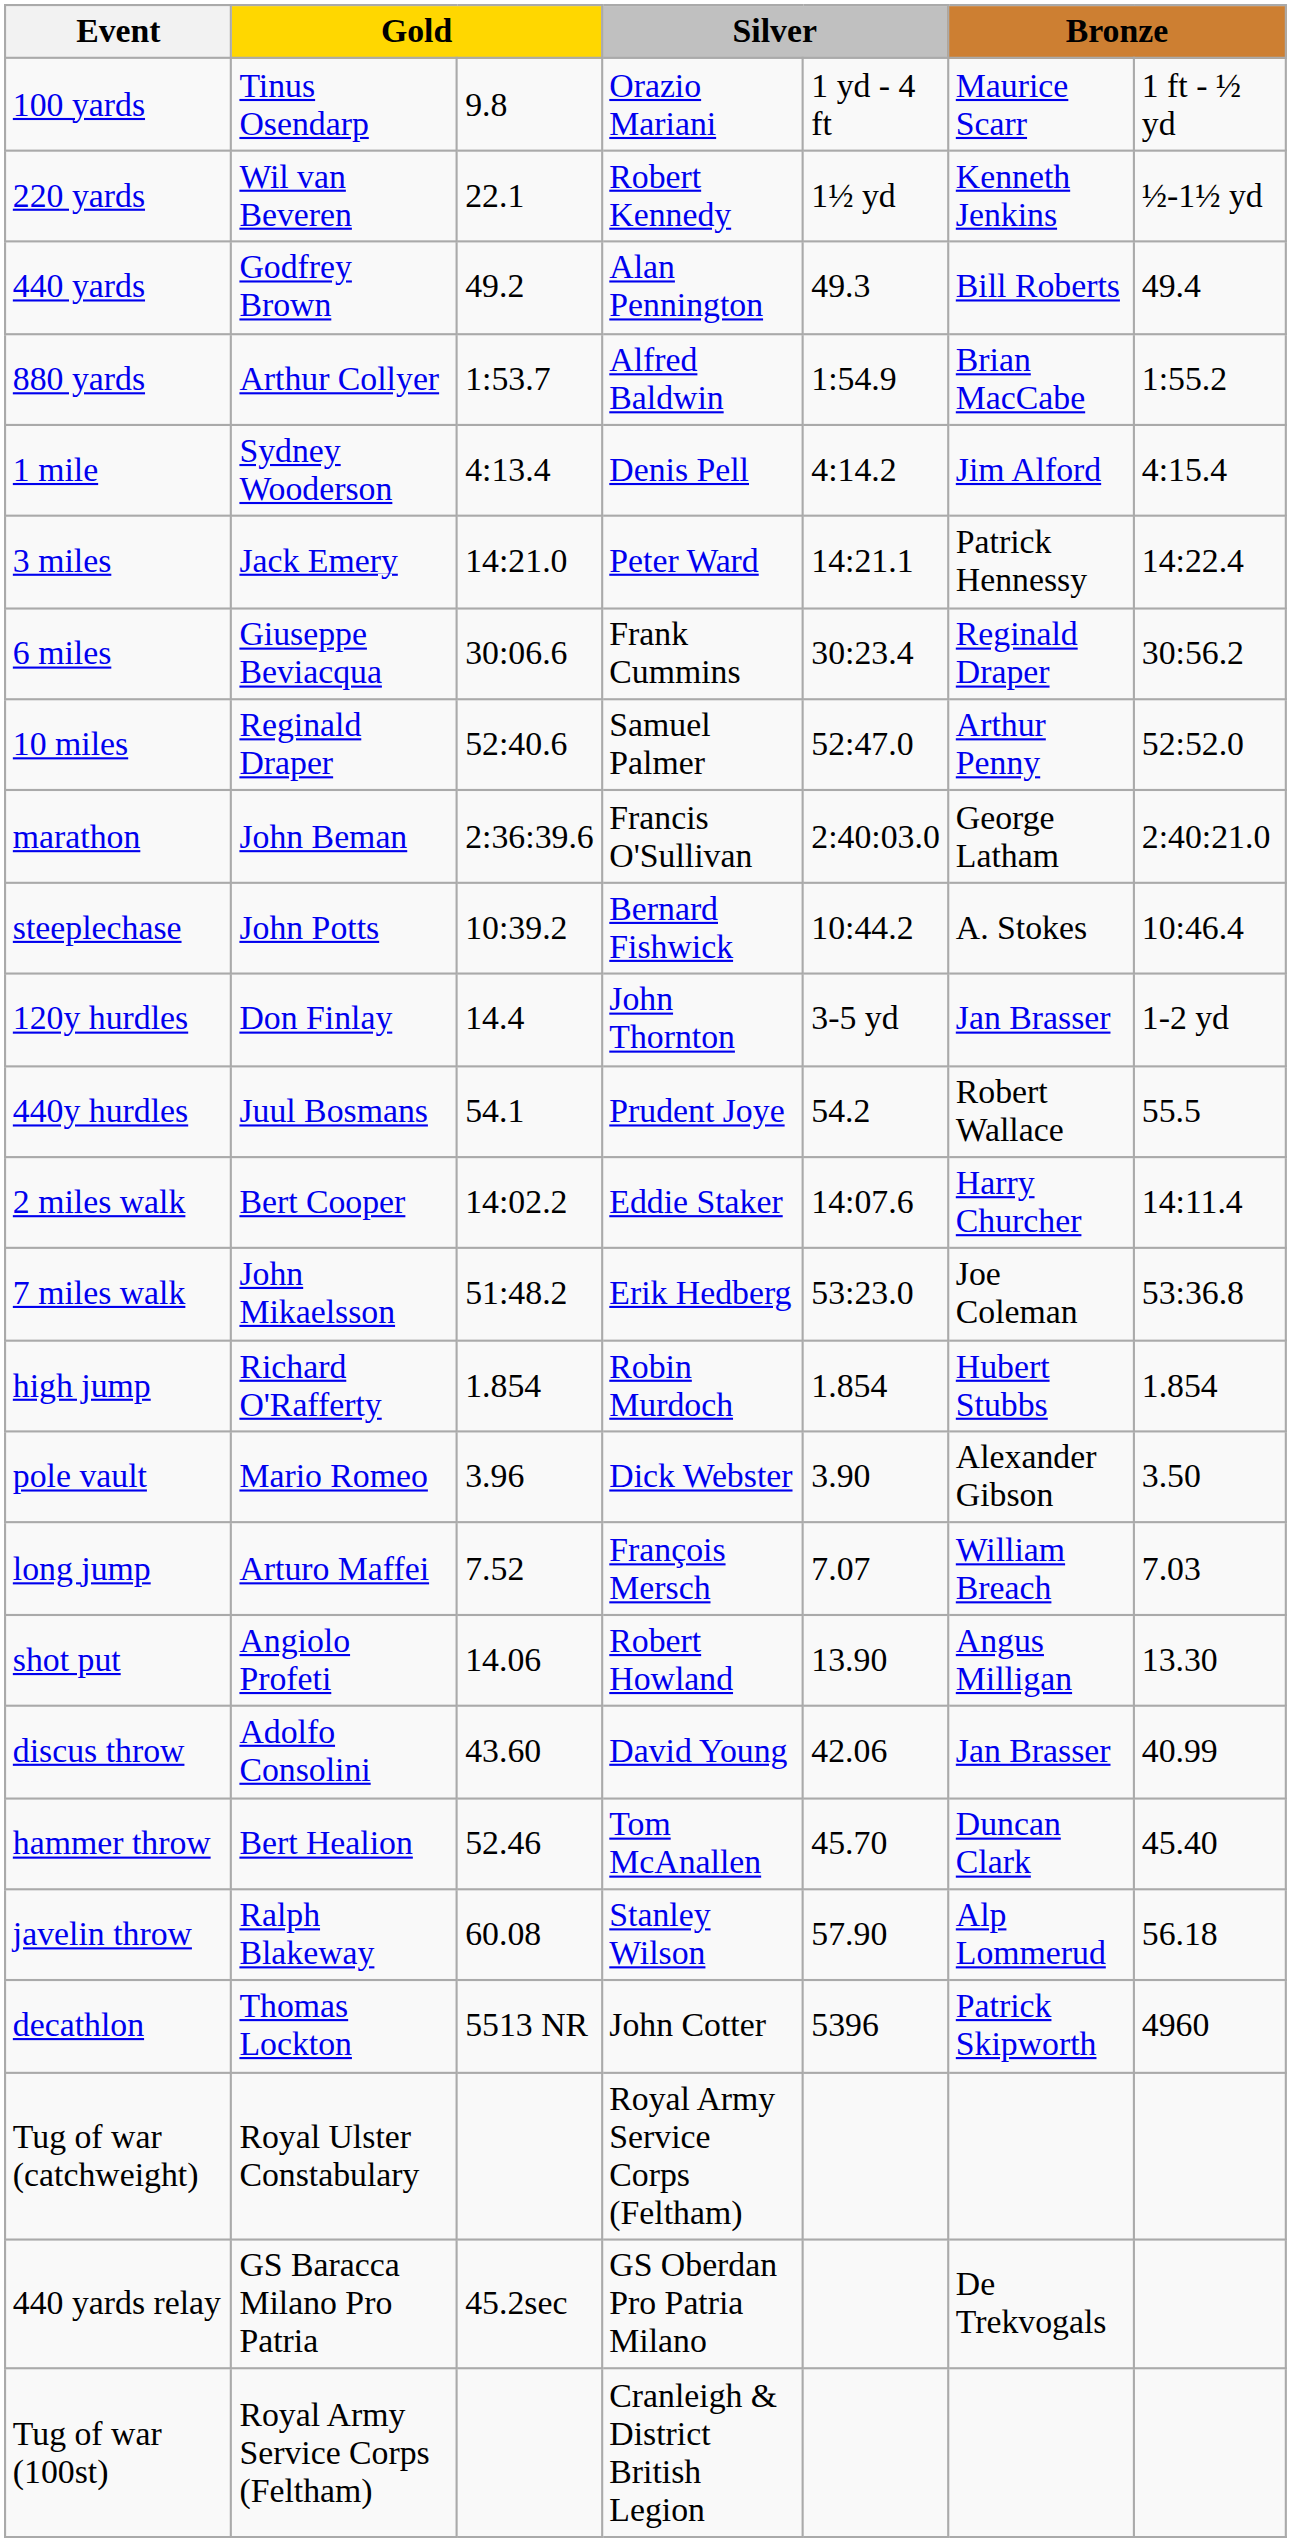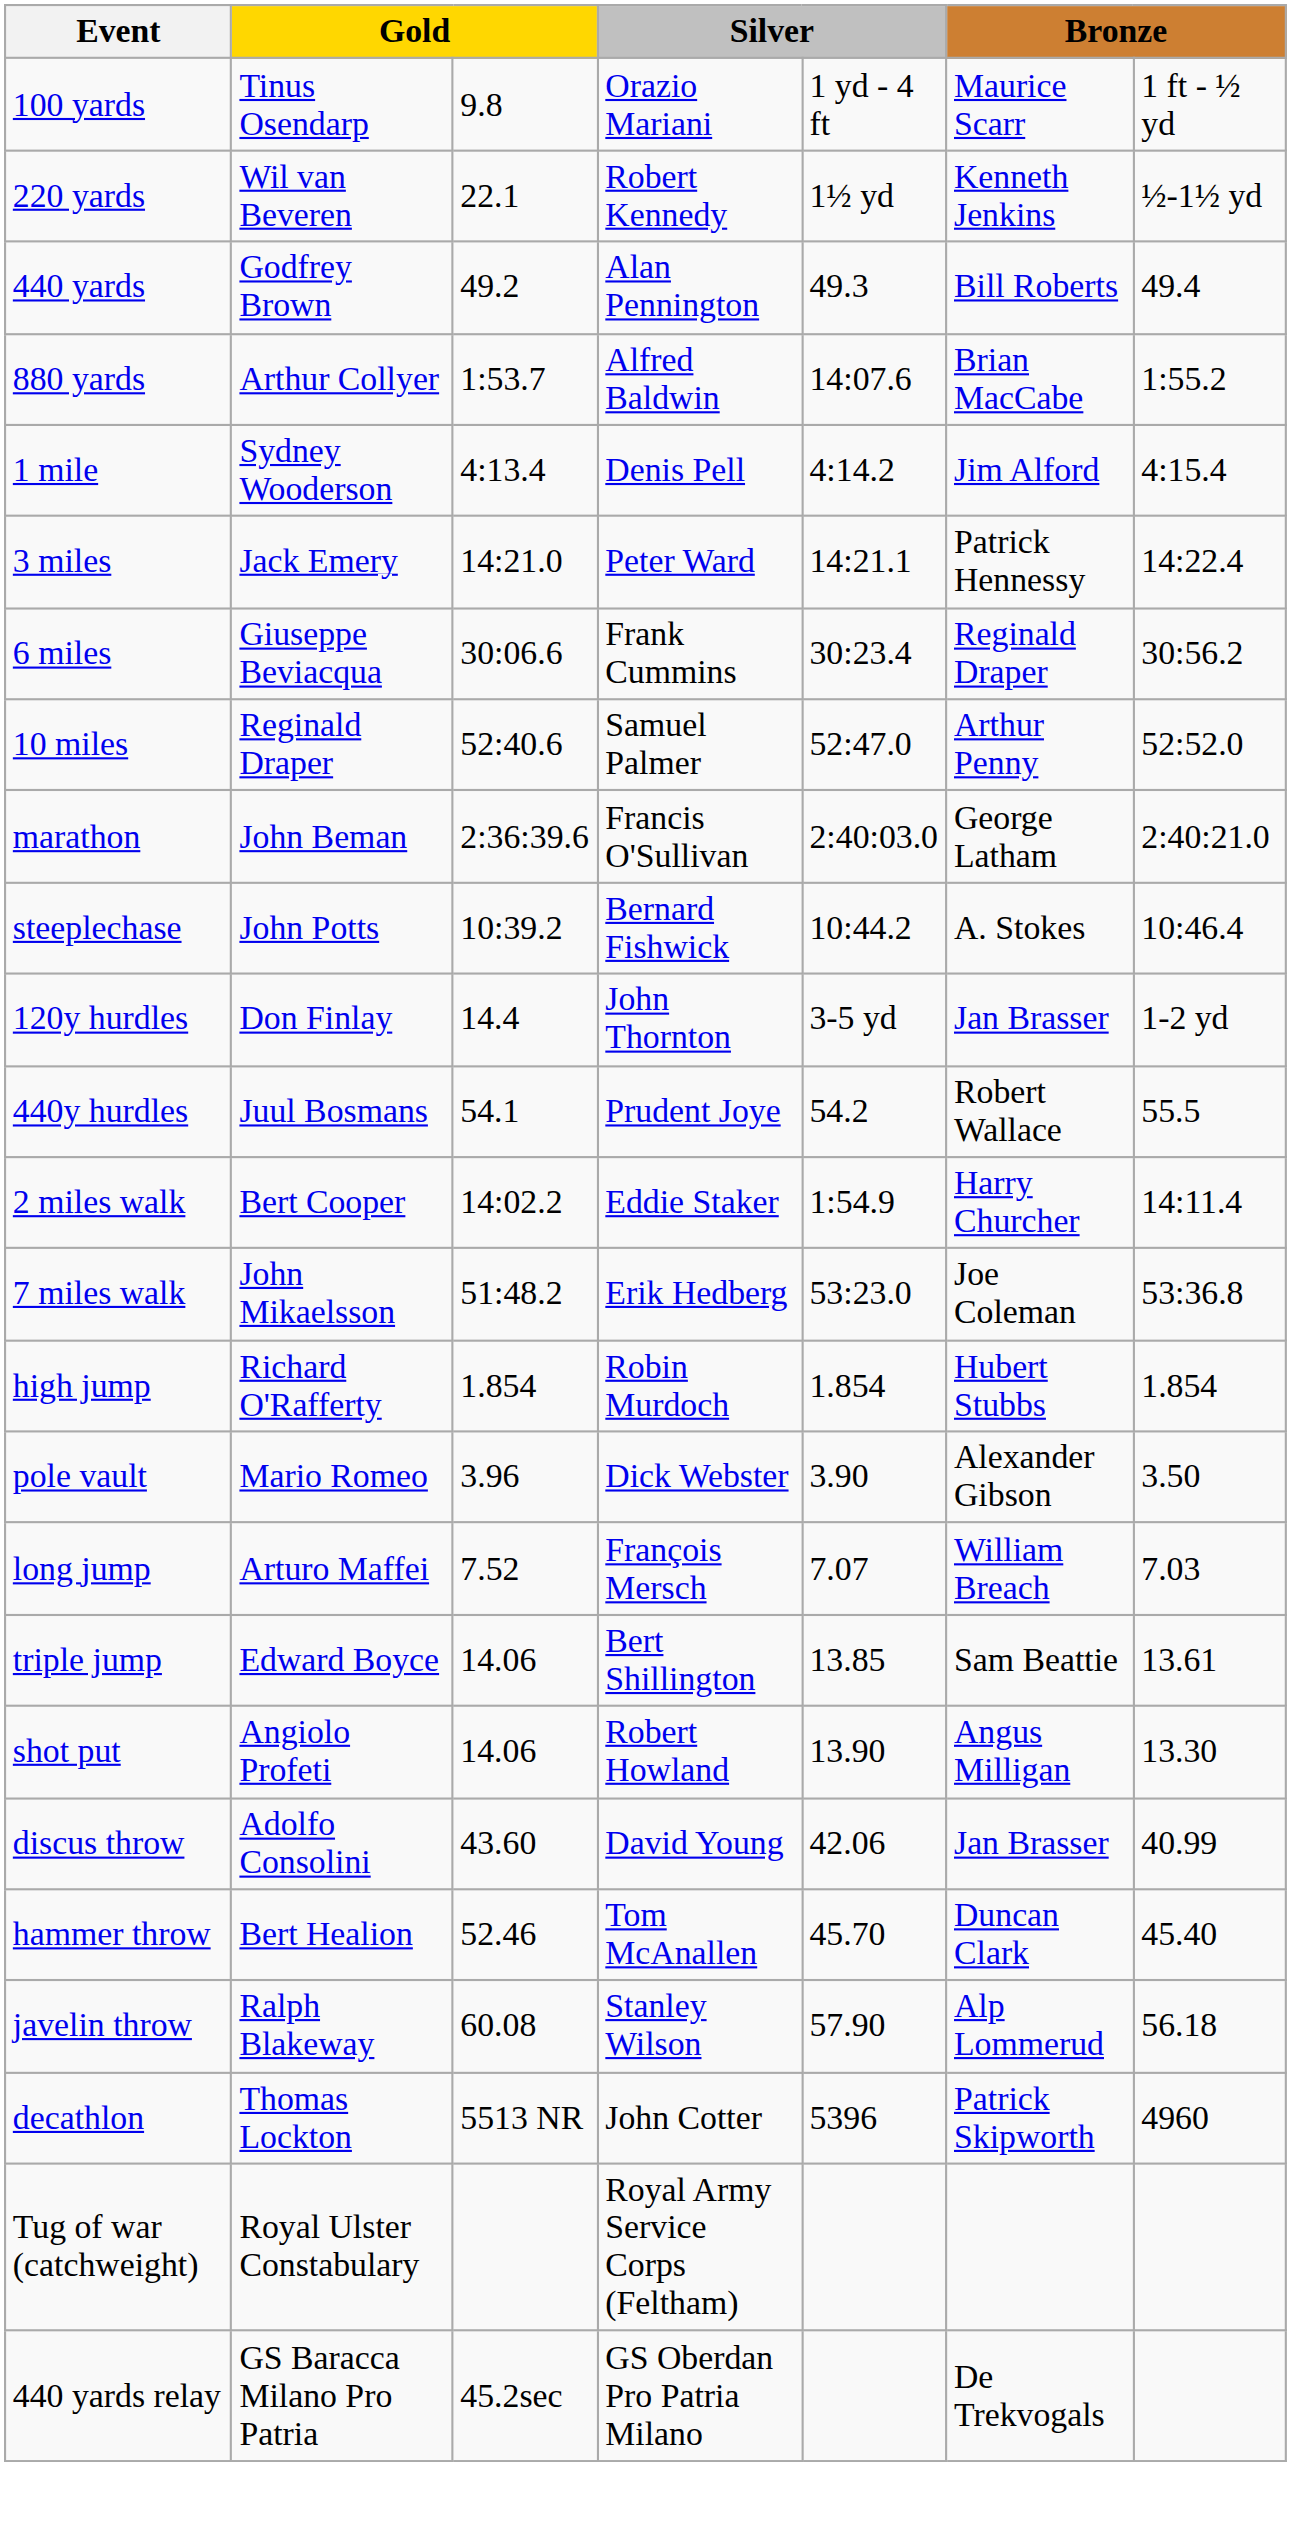(854, 378) 1:54.9 -> (861, 378) 14:07.6
(862, 1202) 14:07.6 -> (852, 1202) 1:54.9
+ row: (87, 1659)
- row: (87, 2452)
